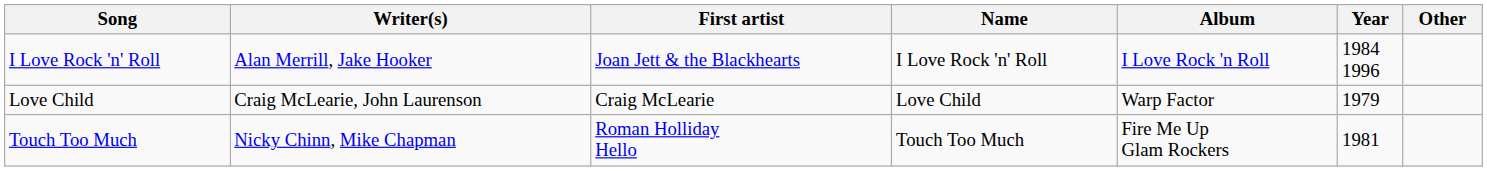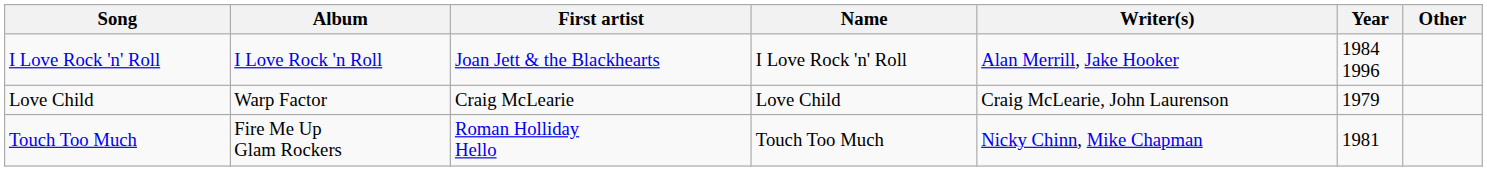columns swapped: (410, 19) <-> (1227, 19)
